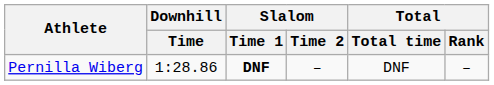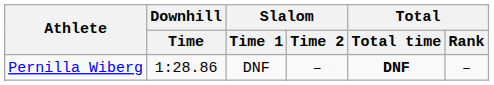(256, 67) bold -> (256, 67) normal
(396, 67) normal -> (396, 67) bold
